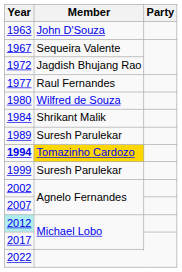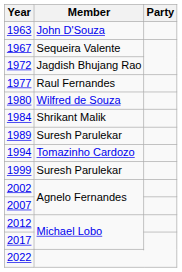(19, 153) bold -> (19, 153) normal
(86, 153) gold background -> (86, 153) no background
(19, 223) paleturquoise background -> (19, 223) no background
